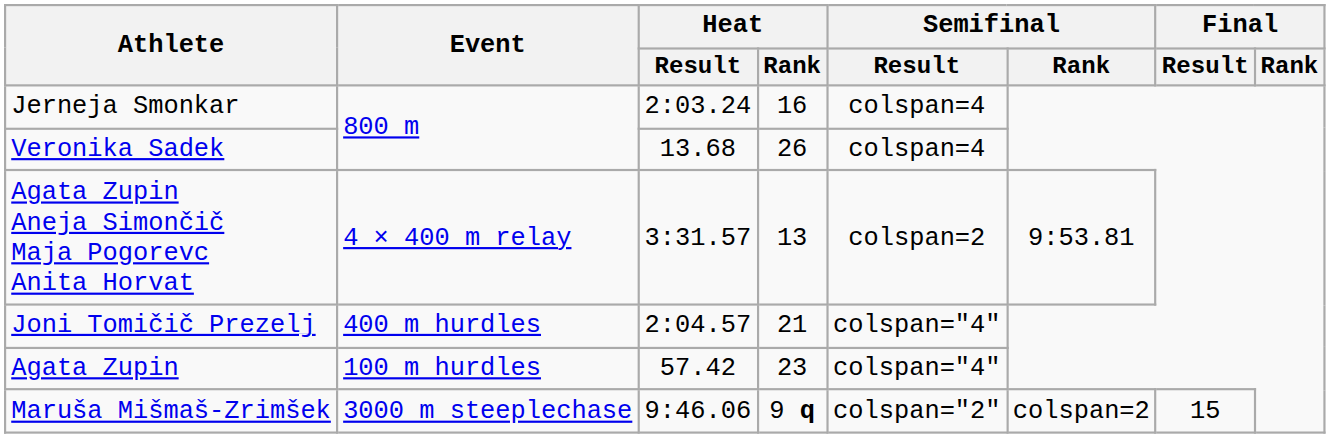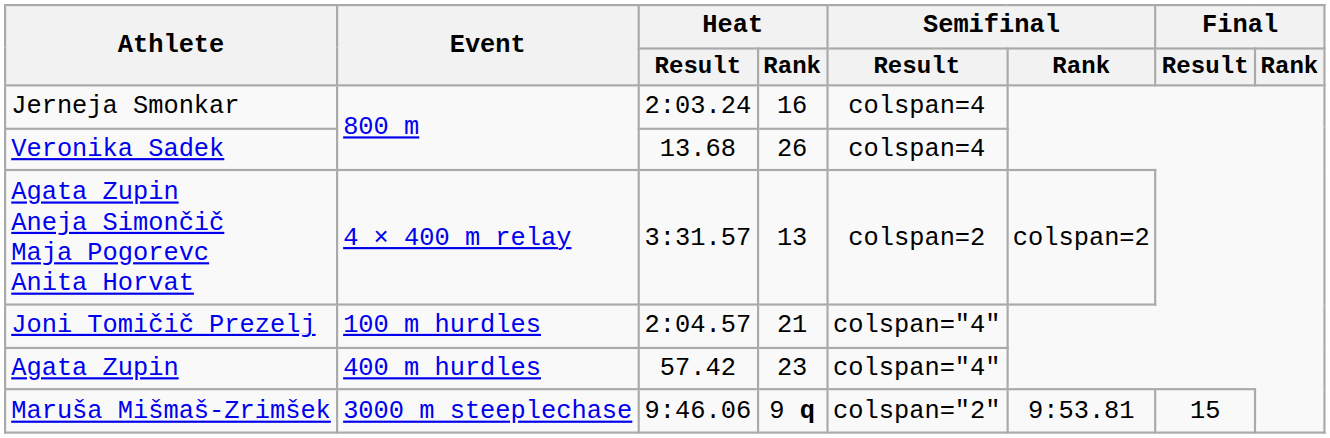(1081, 237) 9:53.81 -> (1081, 237) colspan=2
(442, 326) 400 m hurdles -> (442, 326) 100 m hurdles
(442, 368) 100 m hurdles -> (442, 368) 400 m hurdles
(1081, 411) colspan=2 -> (1081, 411) 9:53.81
